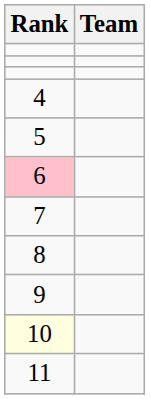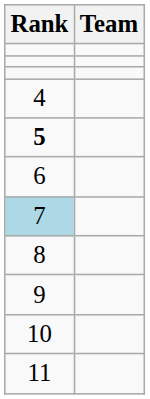(39, 137) normal -> (39, 137) bold
(39, 176) pink background -> (39, 176) no background
(39, 215) no background -> (39, 215) lightblue background
(39, 333) lightyellow background -> (39, 333) no background
